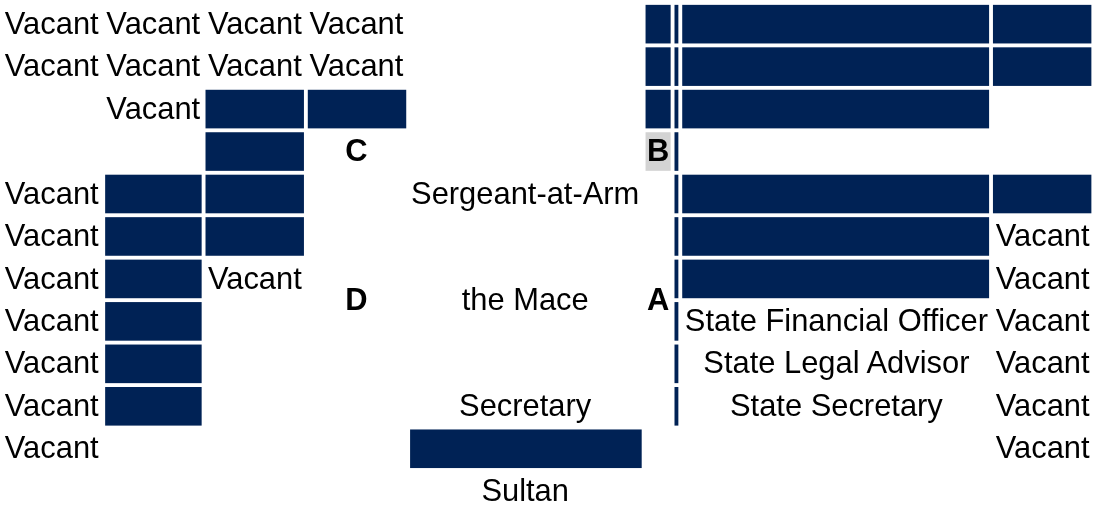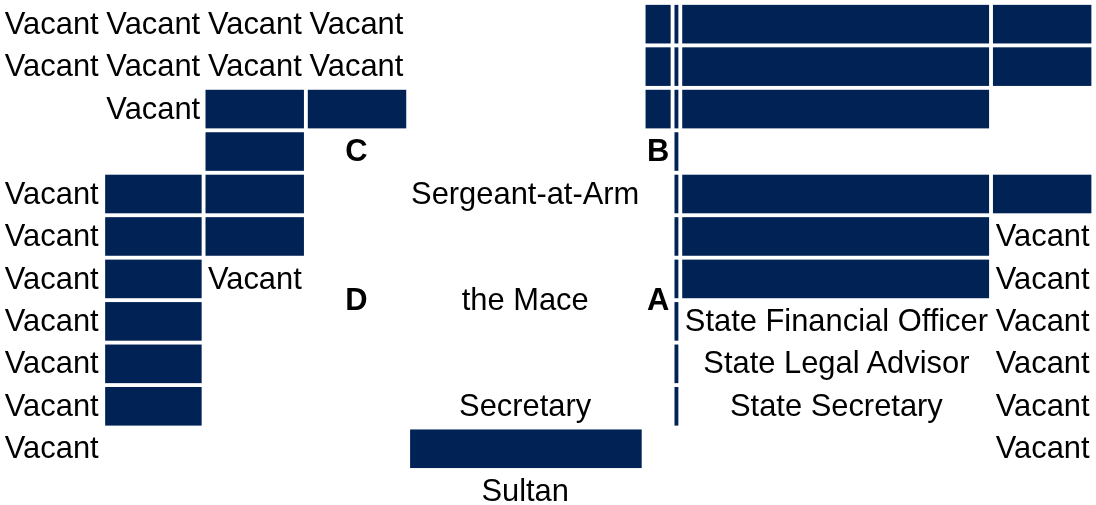(658, 151) lightgrey background -> (658, 151) no background
